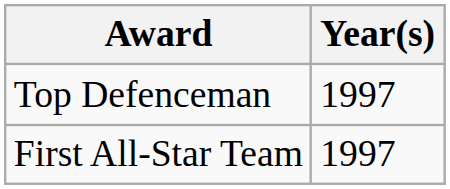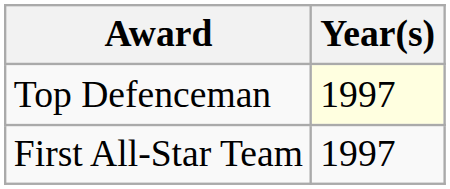(358, 93) no background -> (358, 93) lightyellow background
